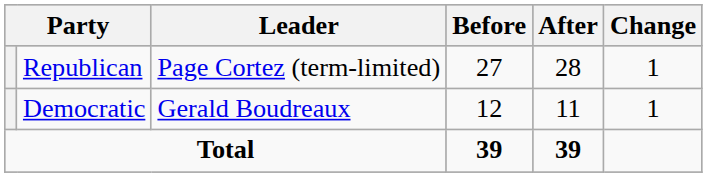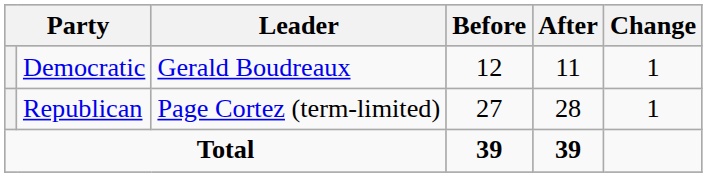rows swapped: (83, 66) <-> (84, 108)
